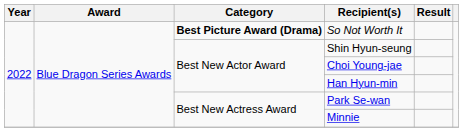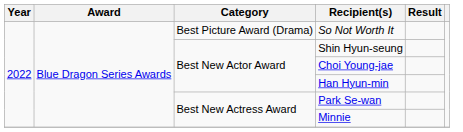(249, 30) bold -> (245, 30) normal
